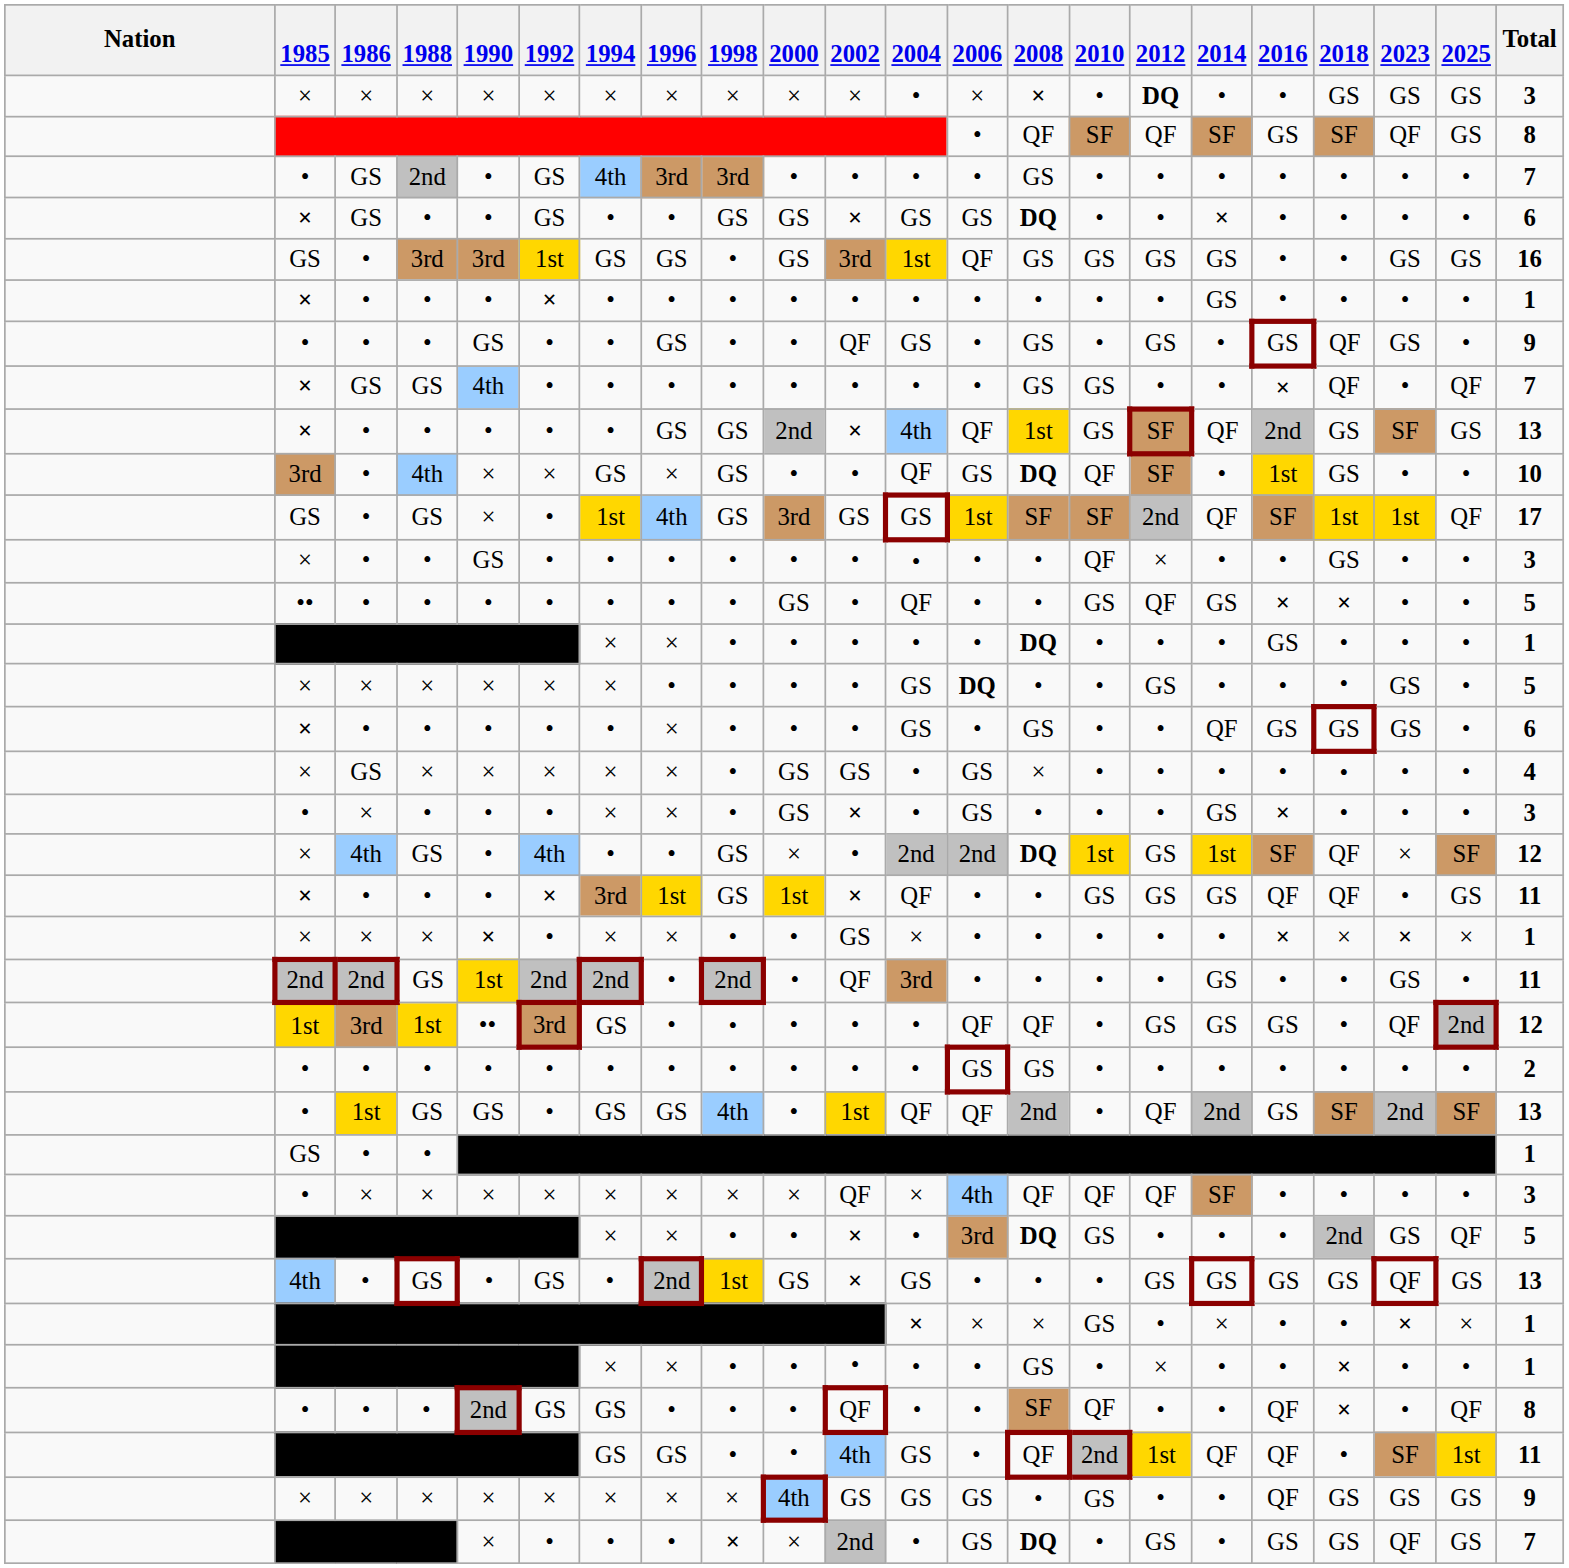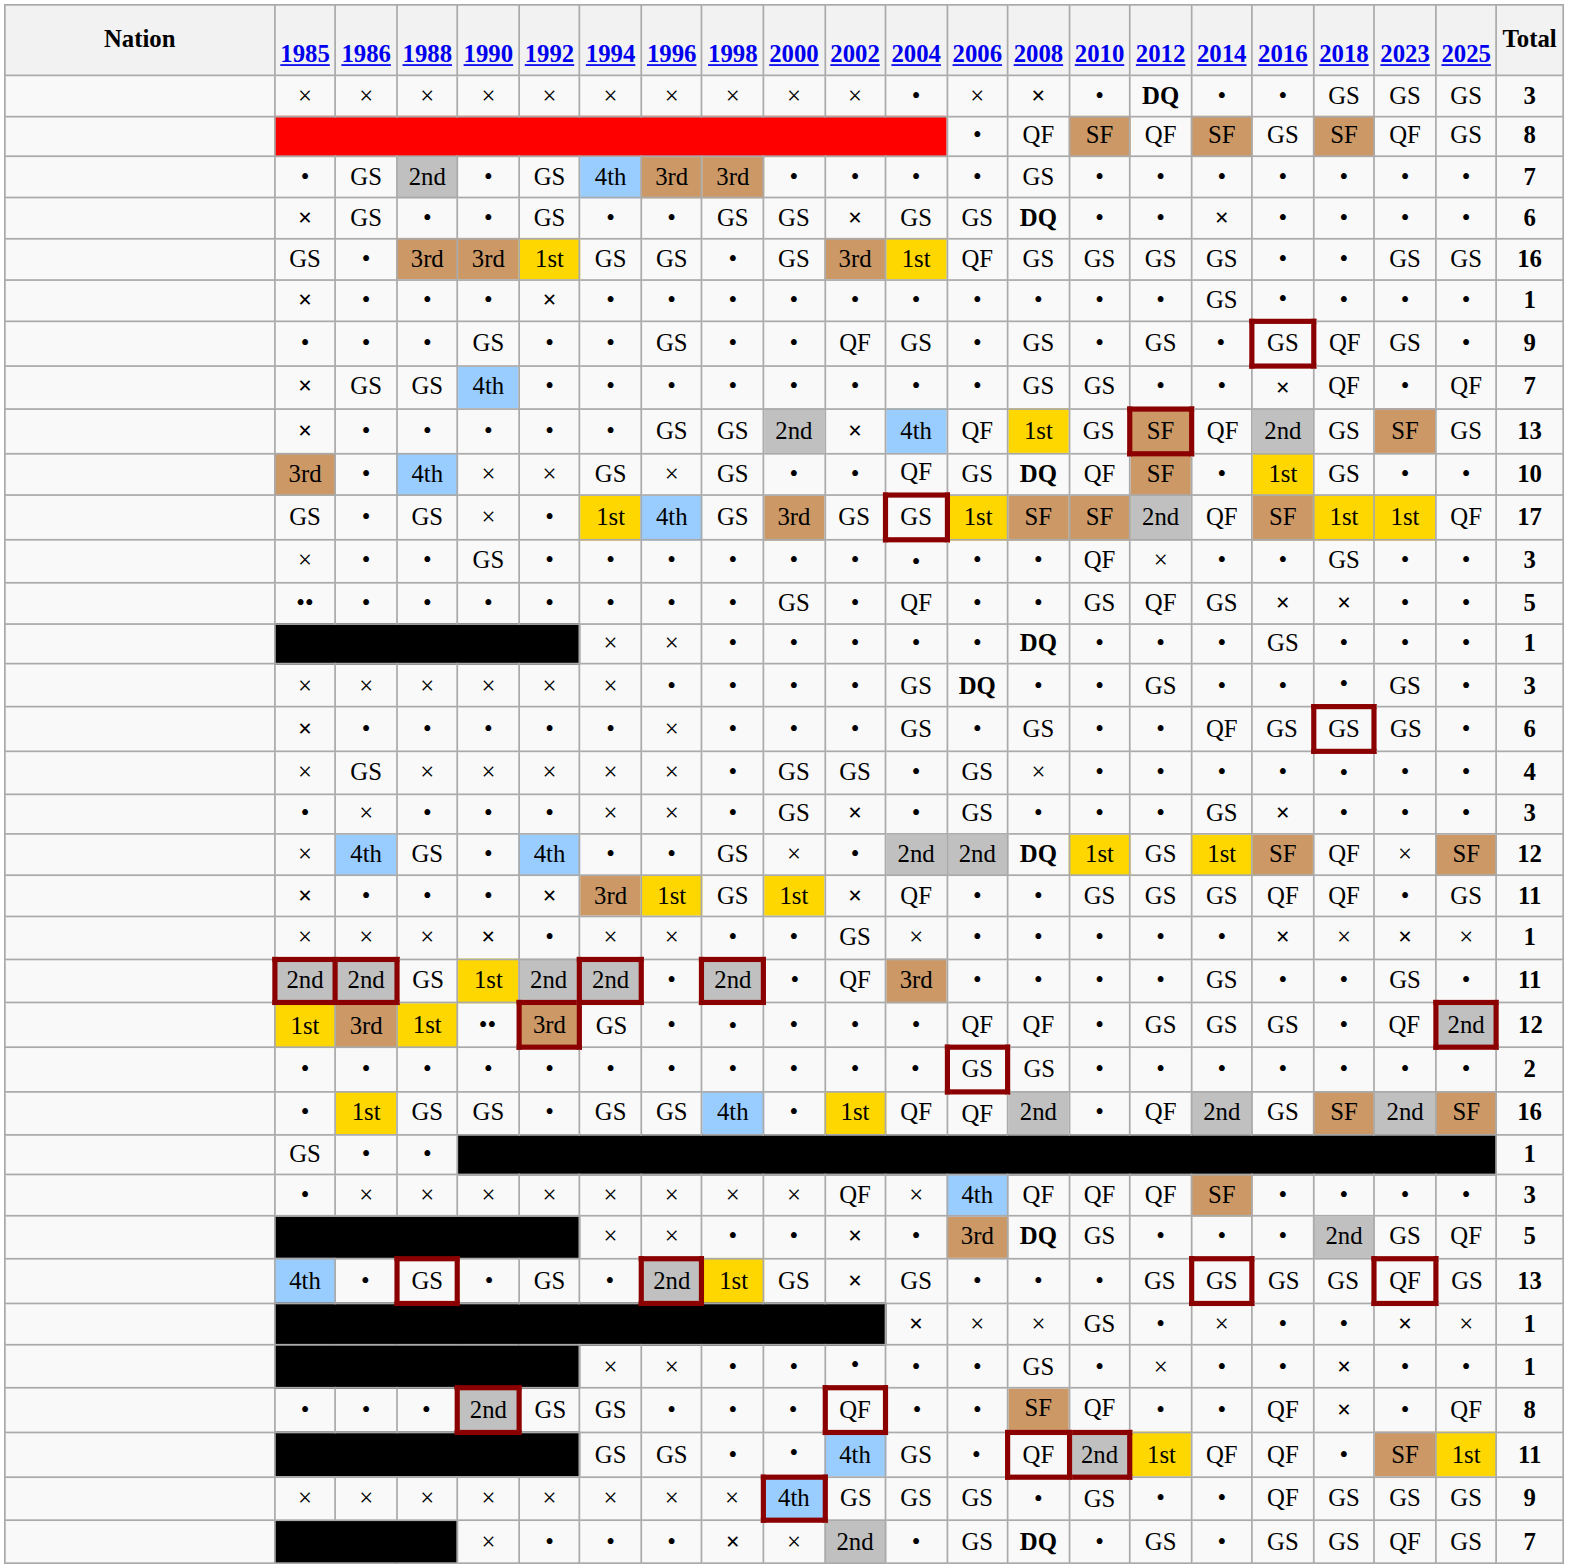(1530, 685) 5 -> (1530, 685) 3
(1530, 1112) 13 -> (1530, 1112) 16
